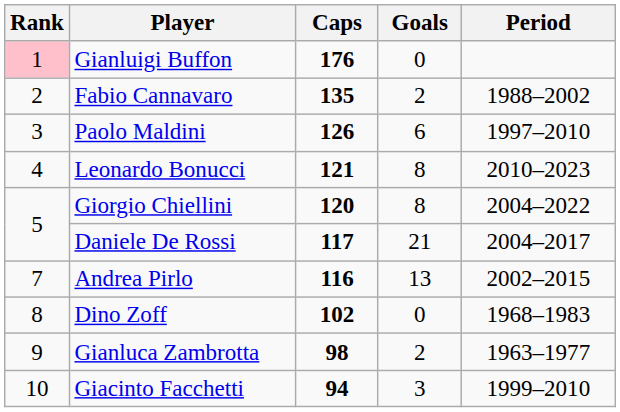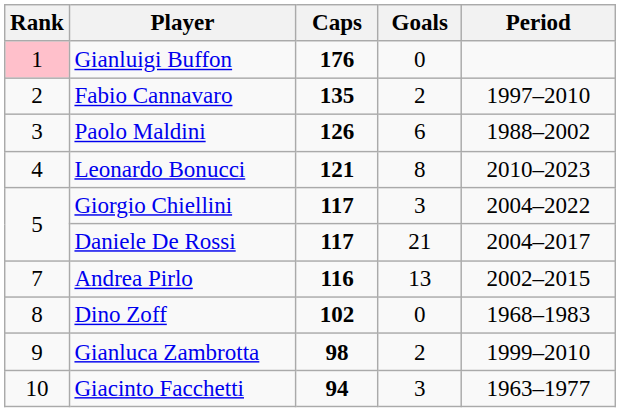(538, 95) 1988–2002 -> (538, 95) 1997–2010
(538, 132) 1997–2010 -> (538, 132) 1988–2002
(337, 205) 120 -> (337, 205) 117
(420, 205) 8 -> (420, 205) 3
(538, 351) 1963–1977 -> (538, 351) 1999–2010
(538, 388) 1999–2010 -> (538, 388) 1963–1977
